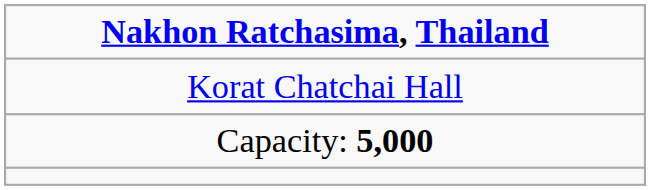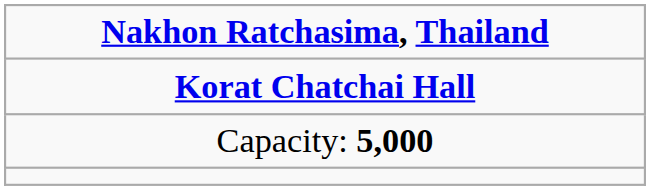(325, 85) normal -> (325, 85) bold
